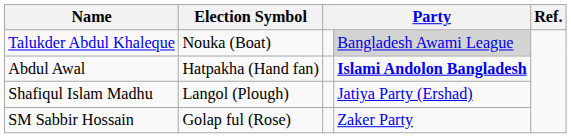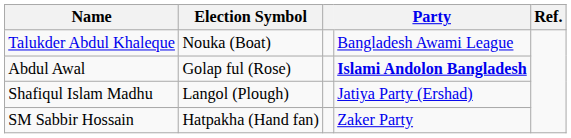(425, 42) lightgrey background -> (425, 42) no background
(251, 68) Hatpakha (Hand fan) -> (237, 68) Golap ful (Rose)
(237, 119) Golap ful (Rose) -> (251, 119) Hatpakha (Hand fan)
